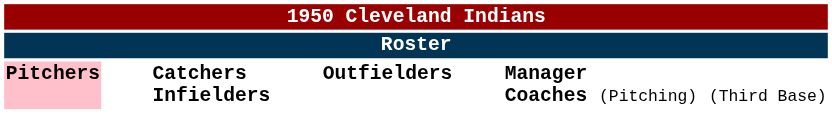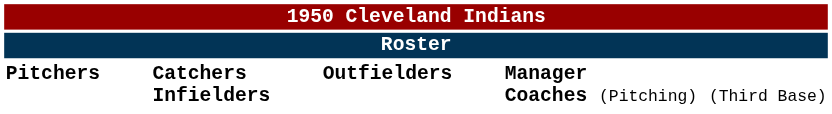(53, 74) pink background -> (53, 74) no background
